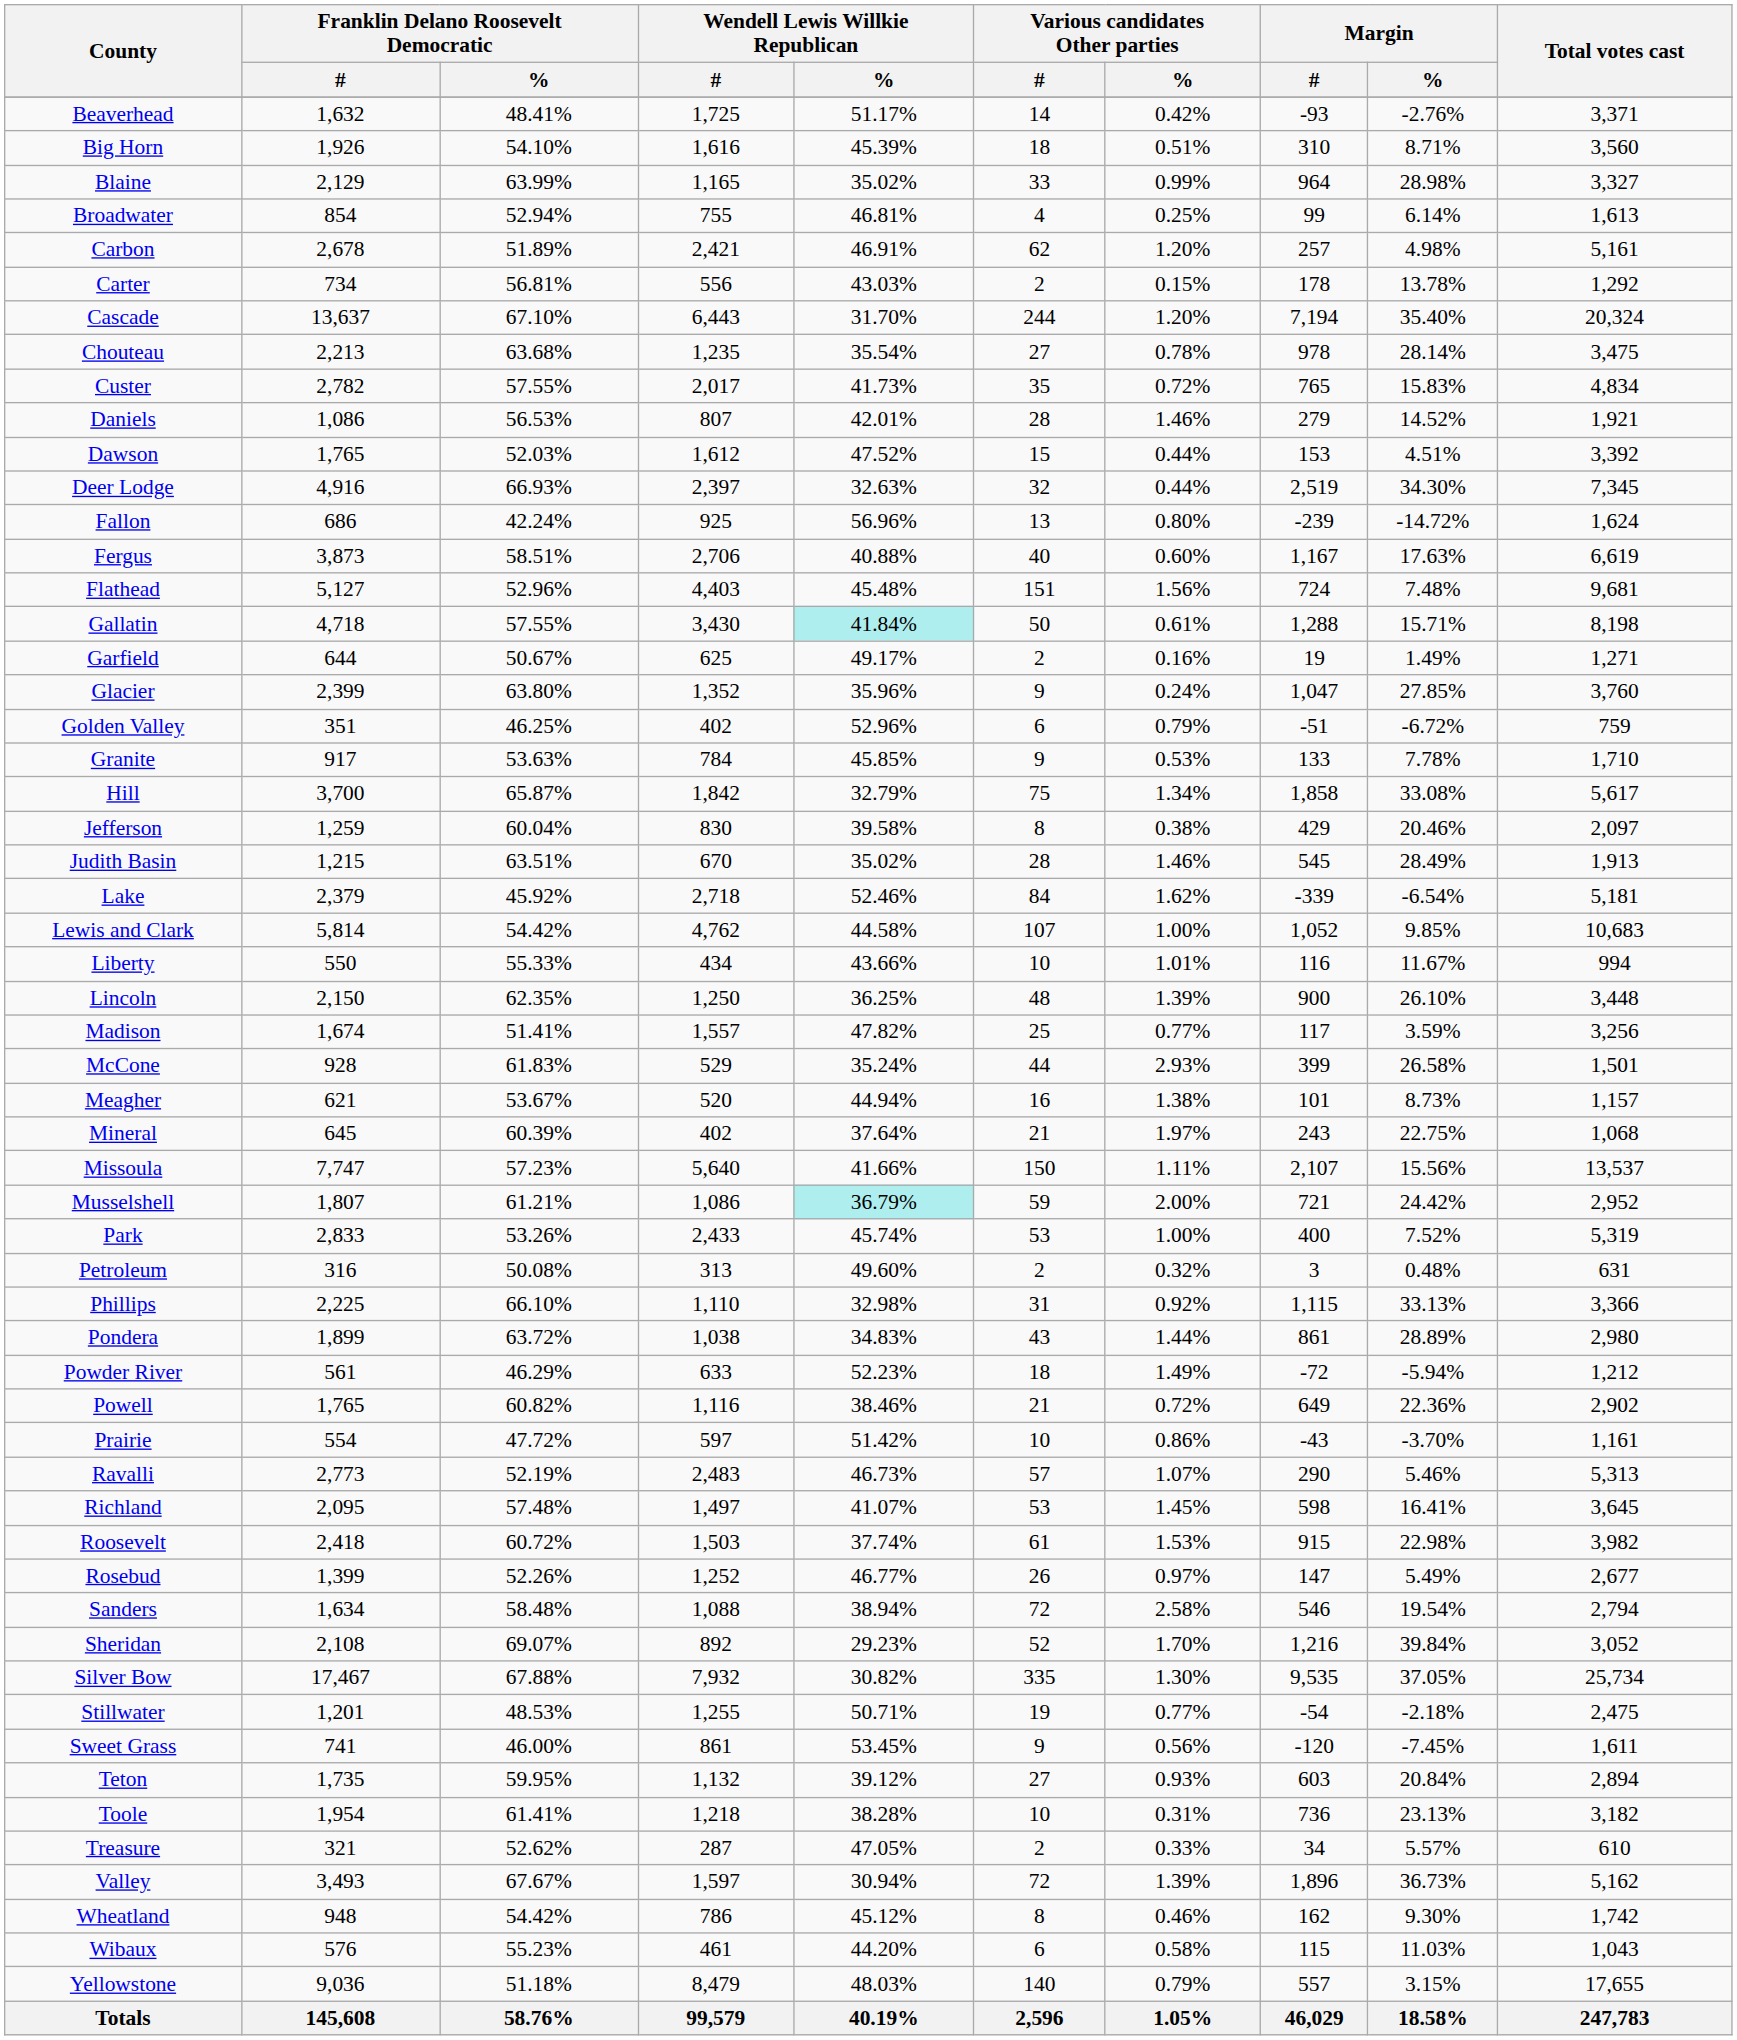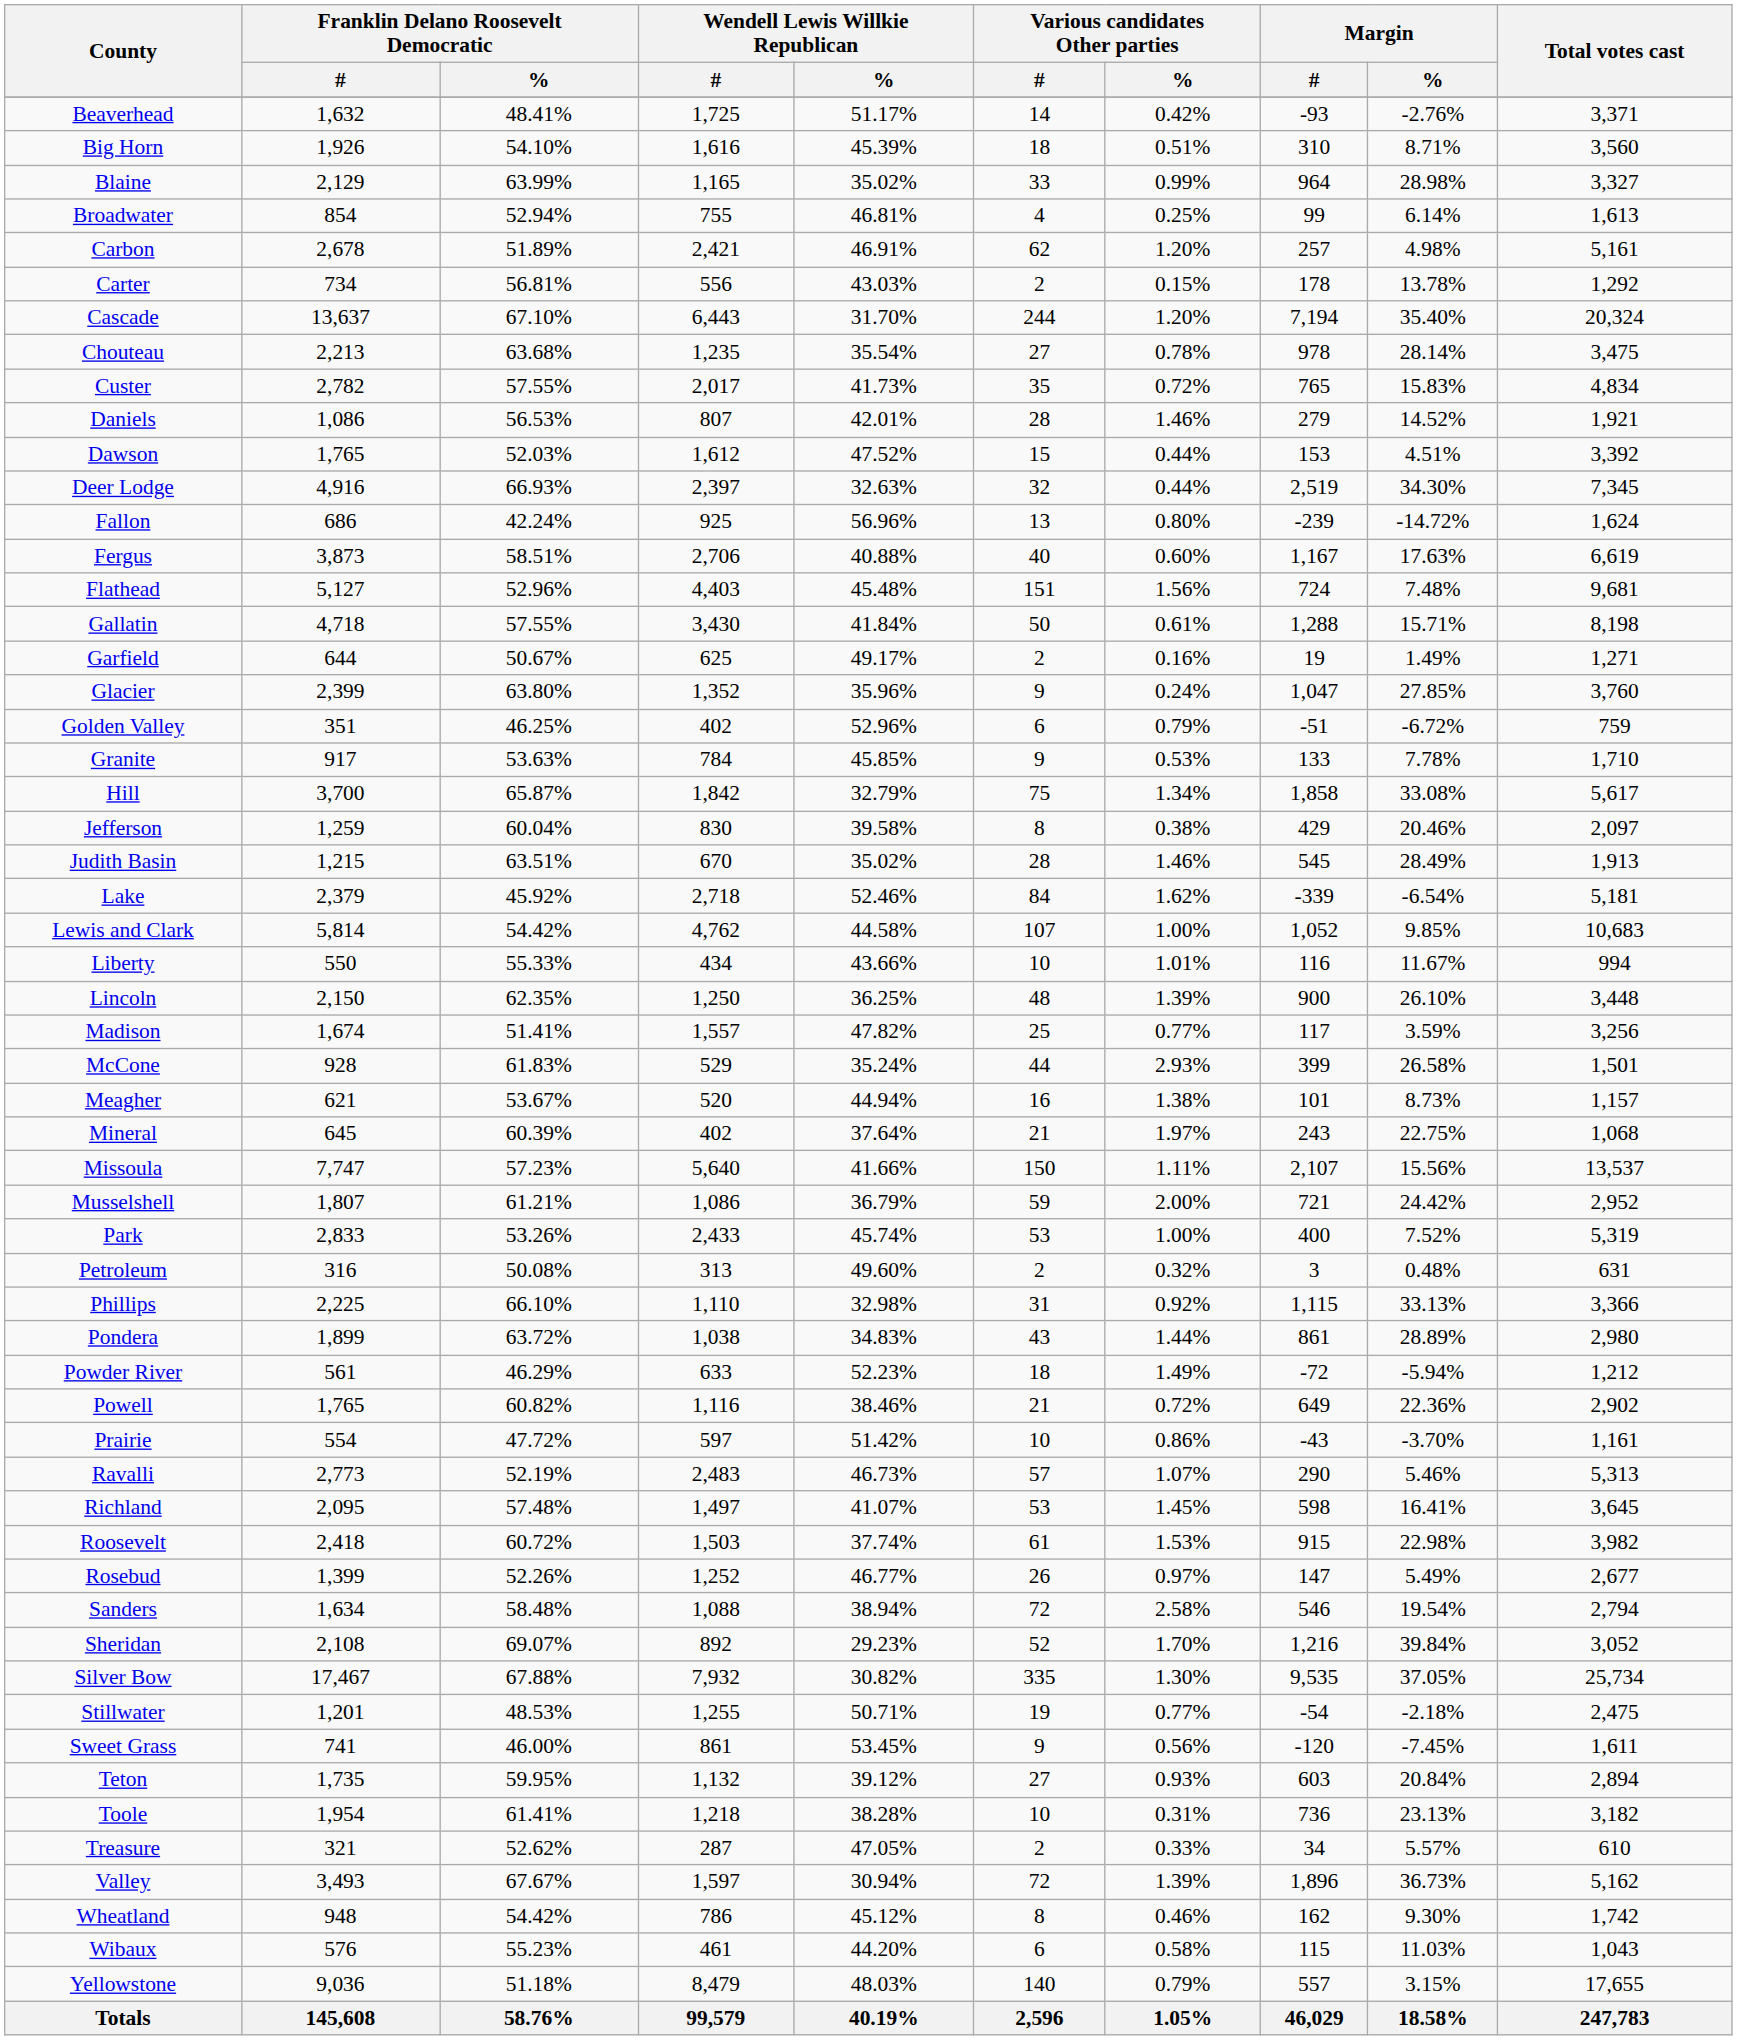(884, 623) paleturquoise background -> (884, 623) no background
(884, 1201) paleturquoise background -> (884, 1201) no background
